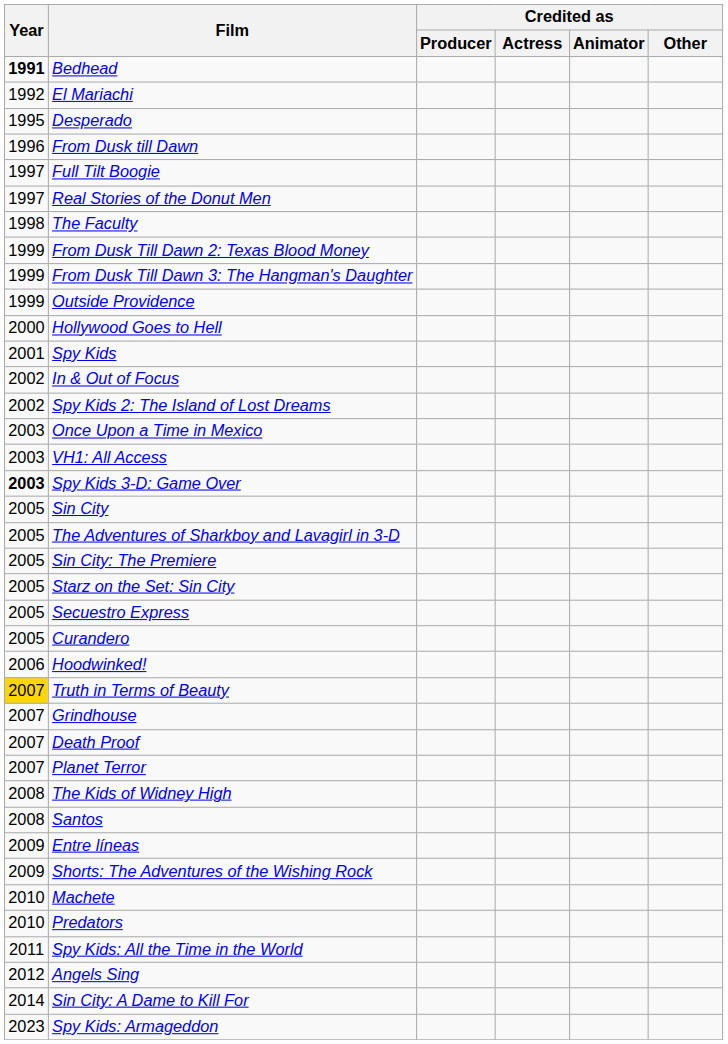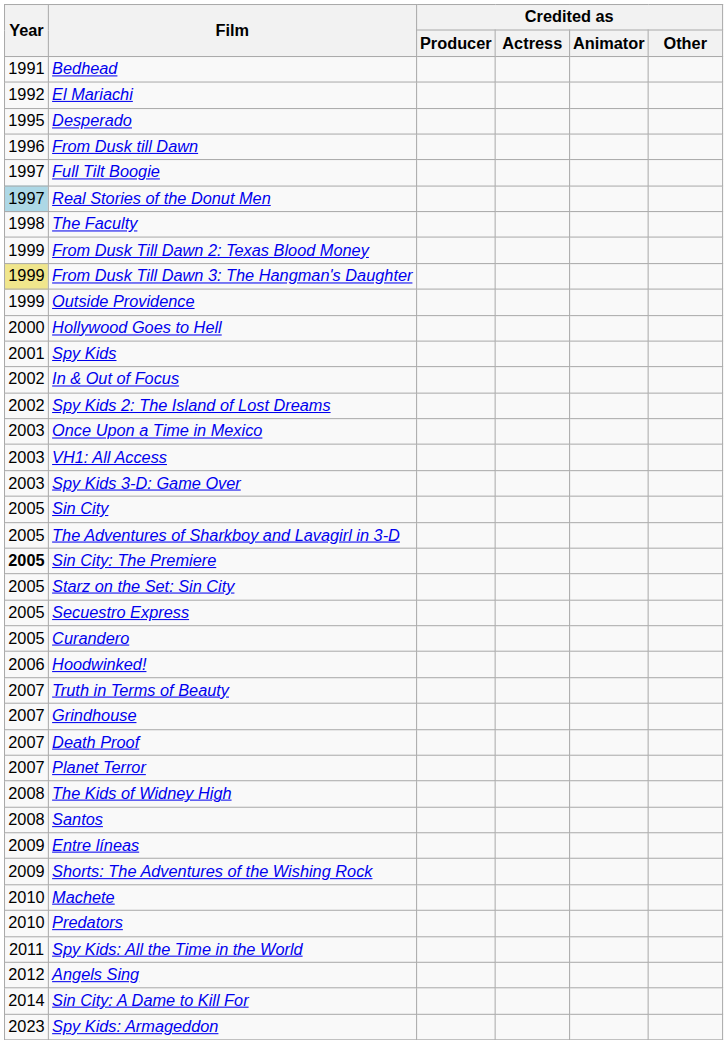(26, 69) bold -> (26, 69) normal
(26, 198) no background -> (26, 198) lightblue background
(26, 276) no background -> (26, 276) khaki background
(26, 483) bold -> (26, 483) normal
(26, 560) normal -> (26, 560) bold
(26, 690) gold background -> (26, 690) no background
